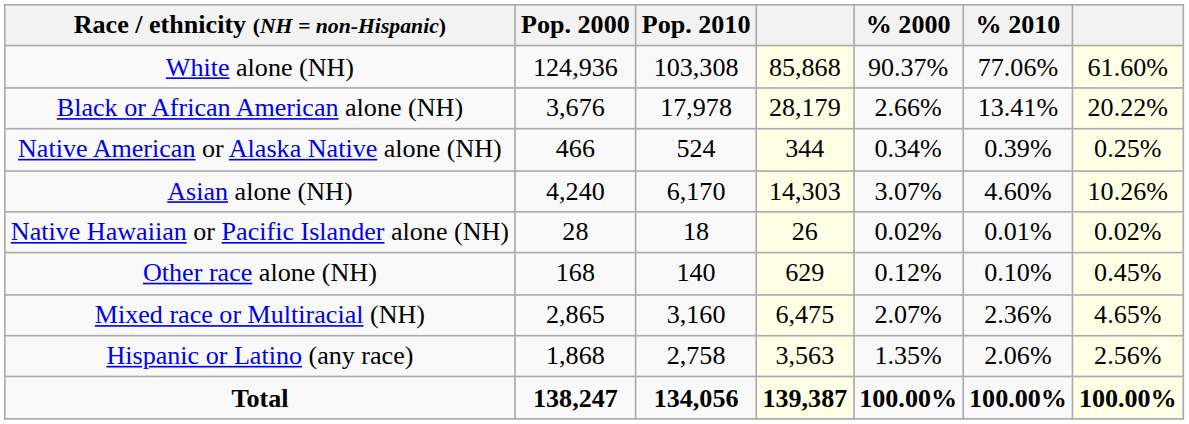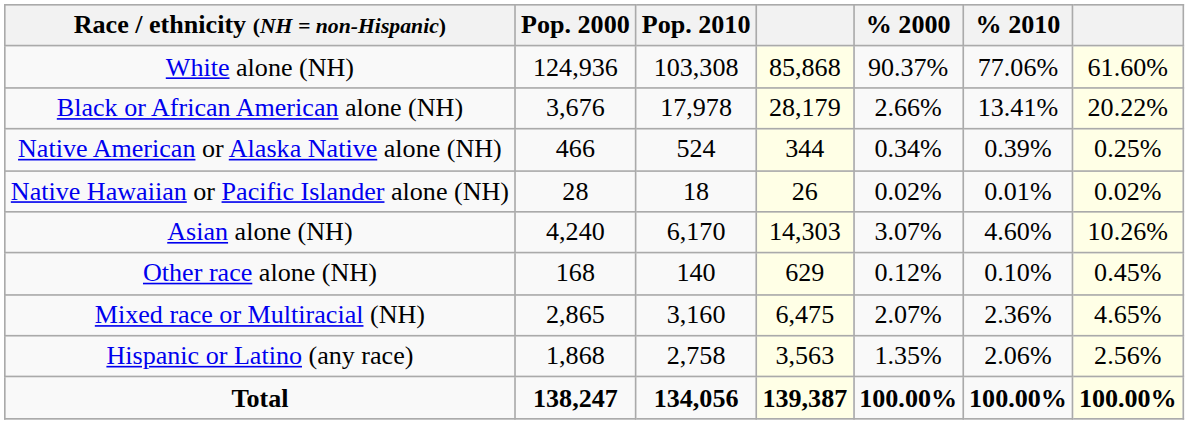rows swapped: (260, 190) <-> (260, 231)
